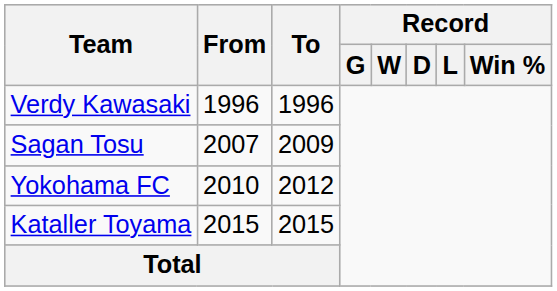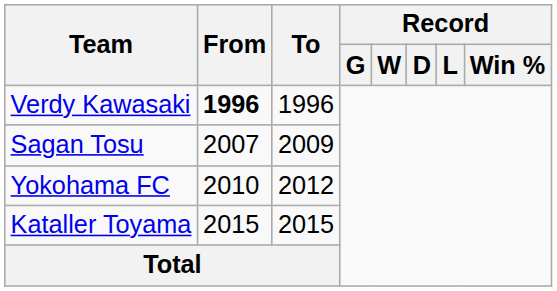(231, 104) normal -> (231, 104) bold
